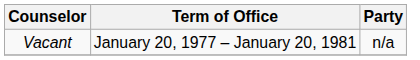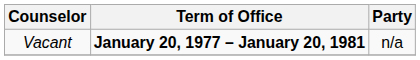(225, 42) normal -> (229, 42) bold
